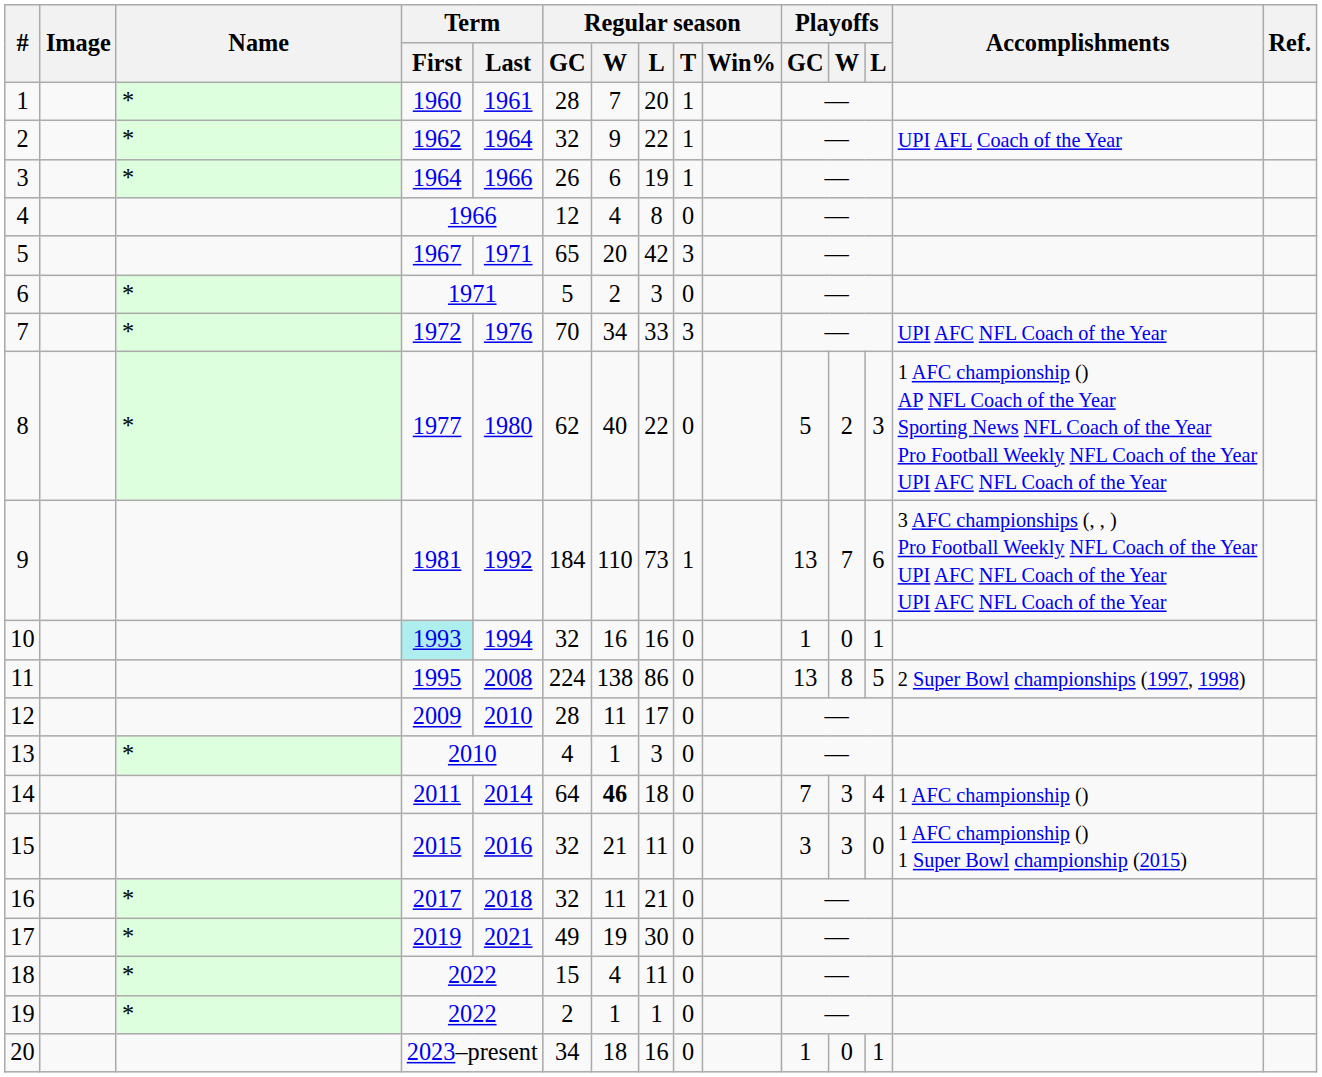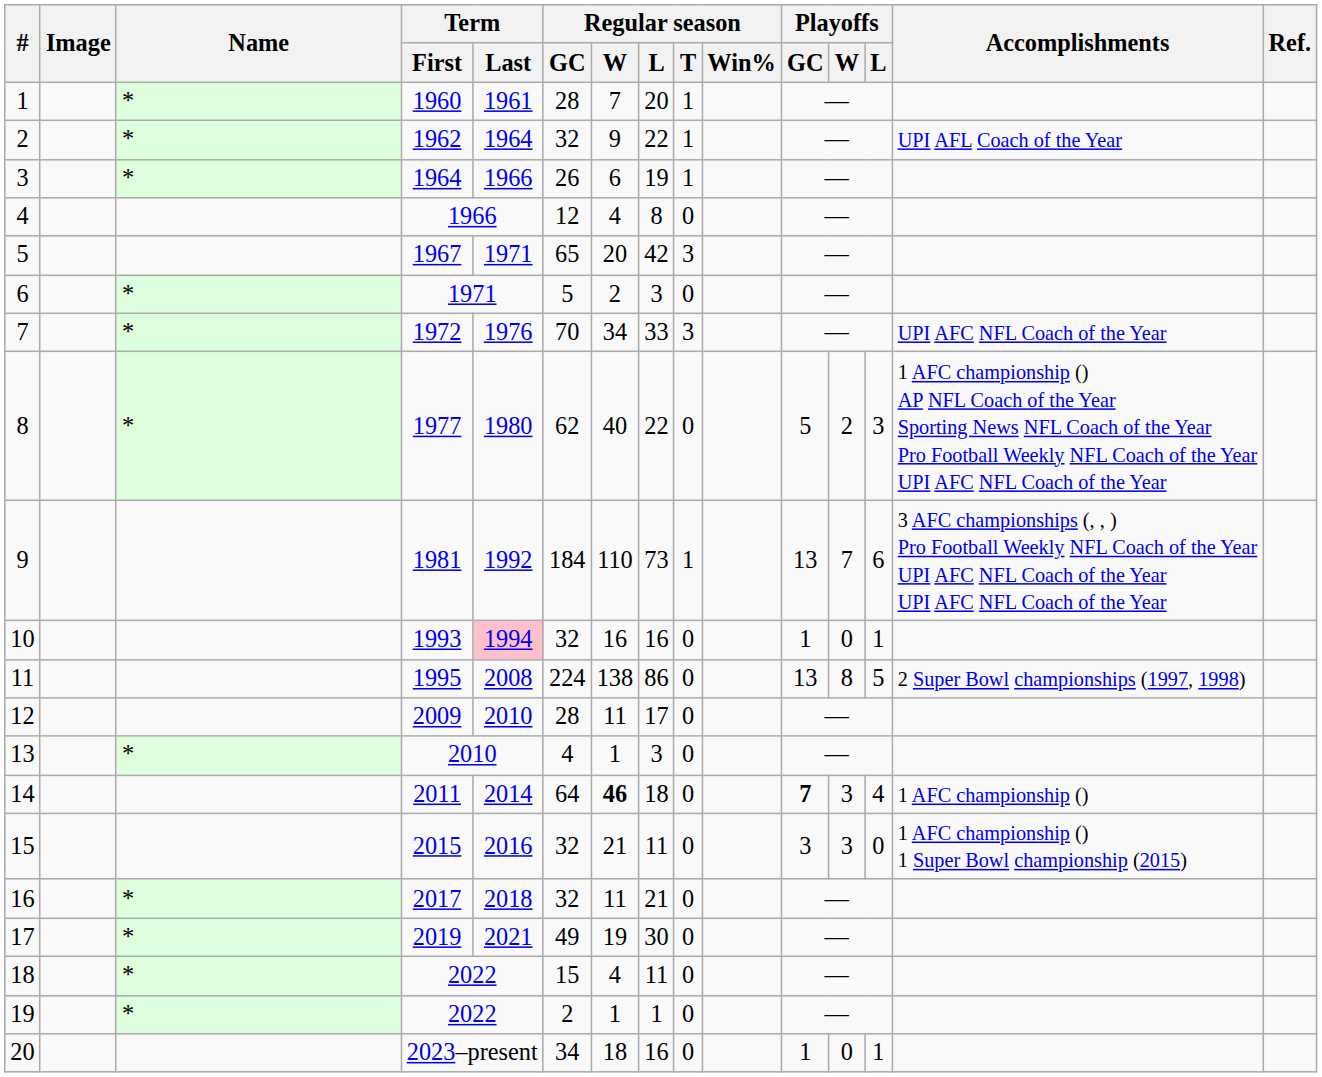(437, 639) paleturquoise background -> (437, 639) no background
(508, 639) no background -> (508, 639) pink background
(805, 793) normal -> (805, 793) bold
